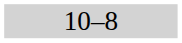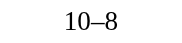(91, 20) lightgrey background -> (91, 20) no background
